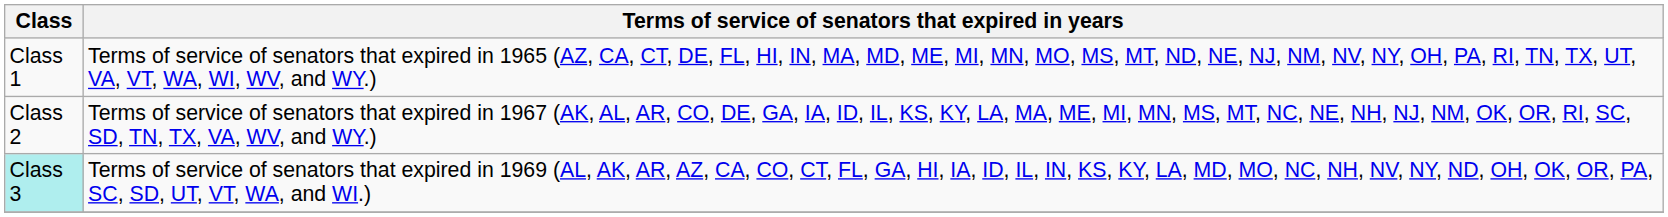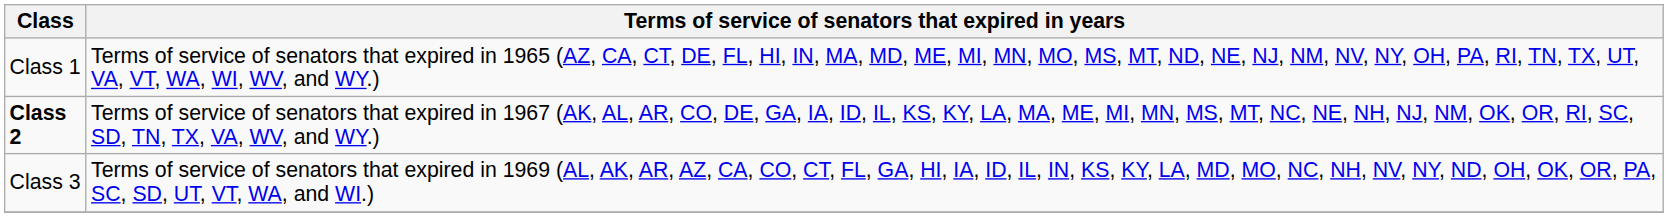(36, 124) normal -> (38, 124) bold
(36, 182) paleturquoise background -> (45, 182) no background
